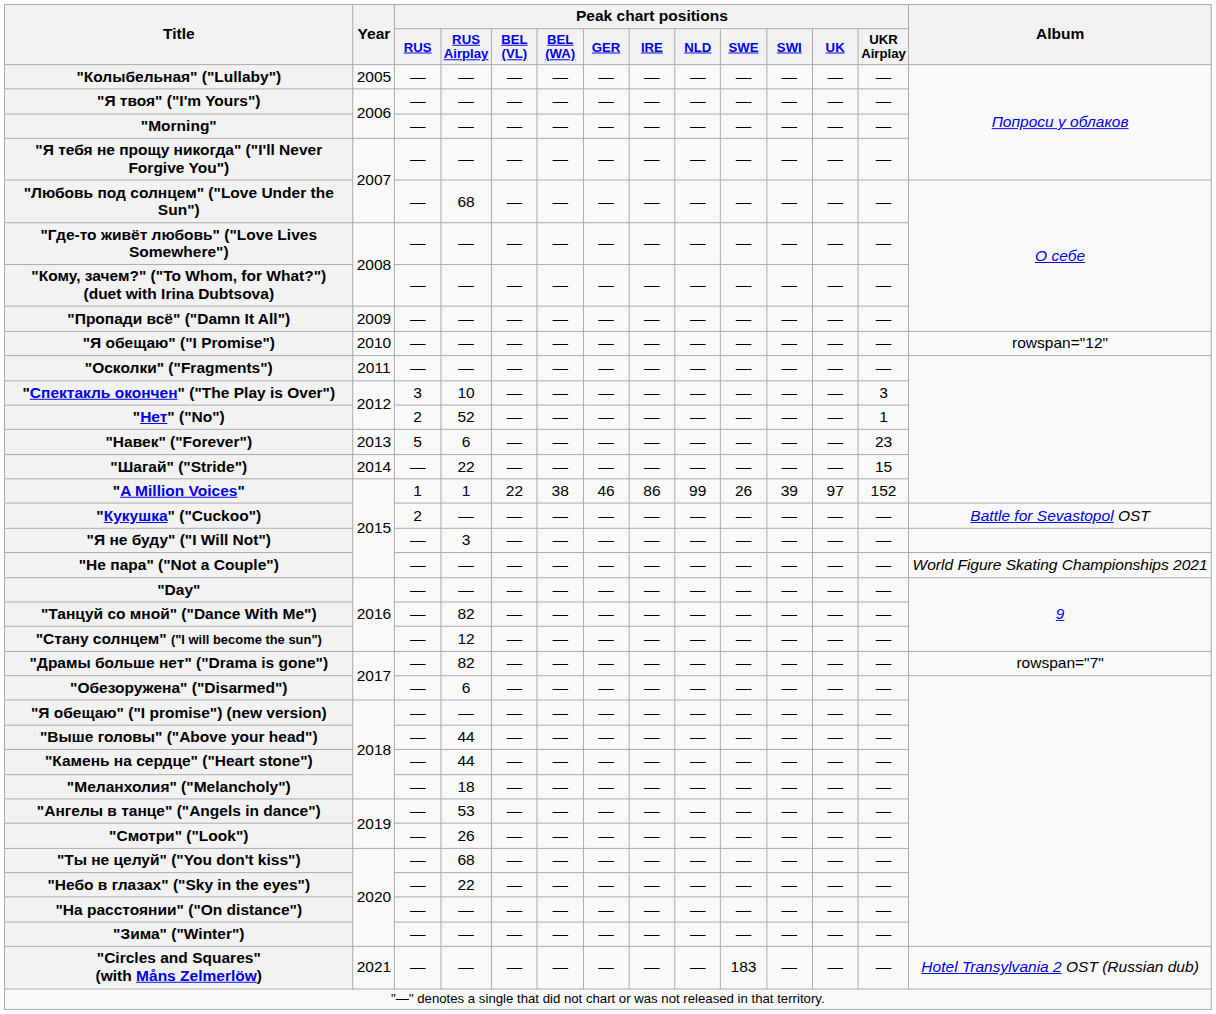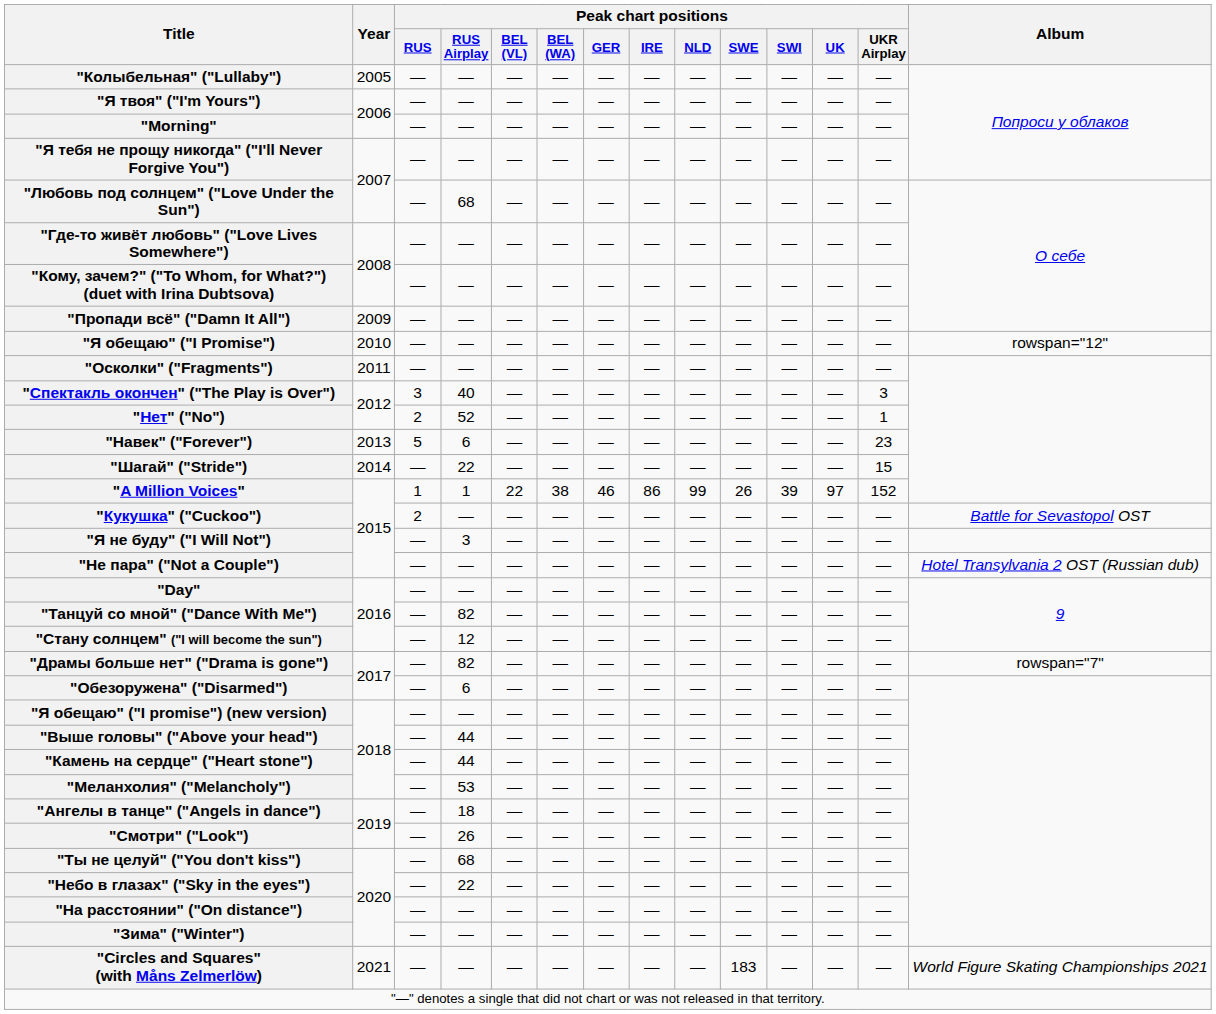(466, 392) 10 -> (466, 392) 40
(1060, 565) World Figure Skating Championships 2021 -> (1060, 565) Hotel Transylvania 2 OST (Russian dub)
(466, 786) 18 -> (466, 786) 53
(466, 811) 53 -> (466, 811) 18
(1060, 967) Hotel Transylvania 2 OST (Russian dub) -> (1060, 967) World Figure Skating Championships 2021
